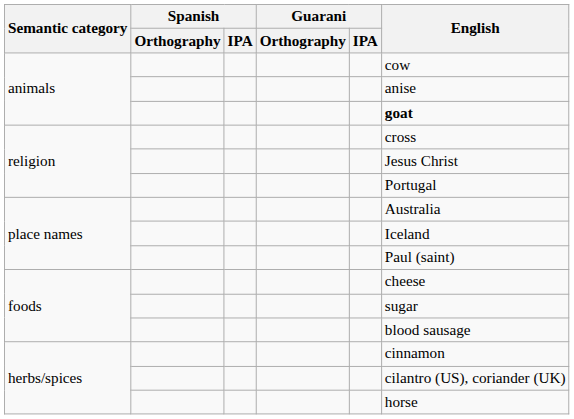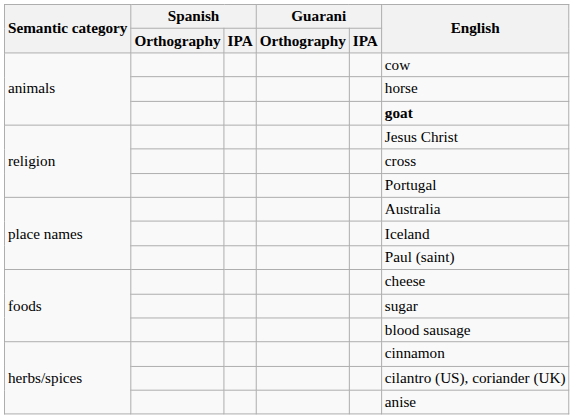(400, 88) anise -> (401, 88) horse
(400, 137) cross -> (421, 137) Jesus Christ
(421, 161) Jesus Christ -> (400, 161) cross
(401, 402) horse -> (400, 402) anise
